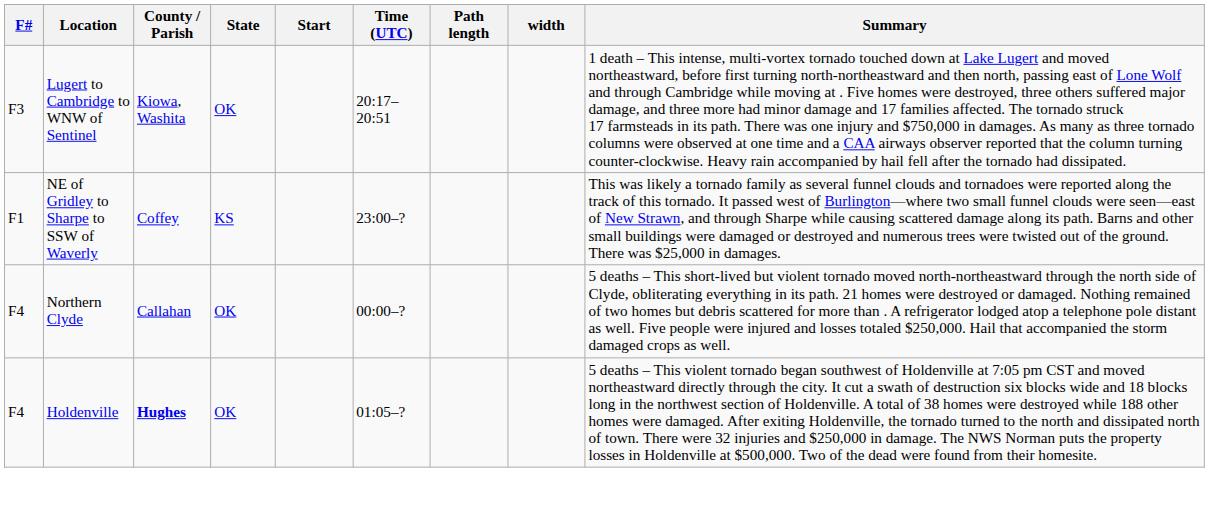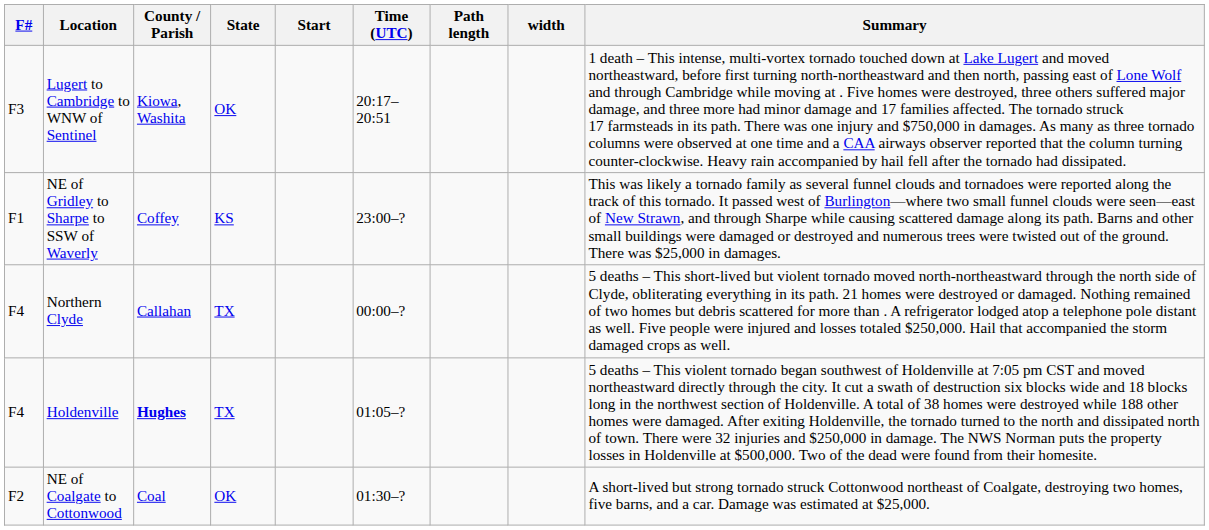(225, 311) OK -> (224, 311) TX
(225, 412) OK -> (224, 412) TX
+ row: (84, 496)
